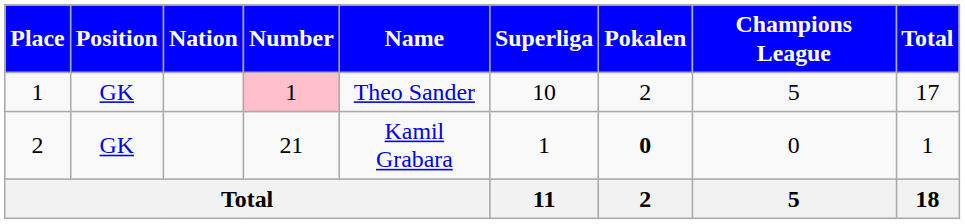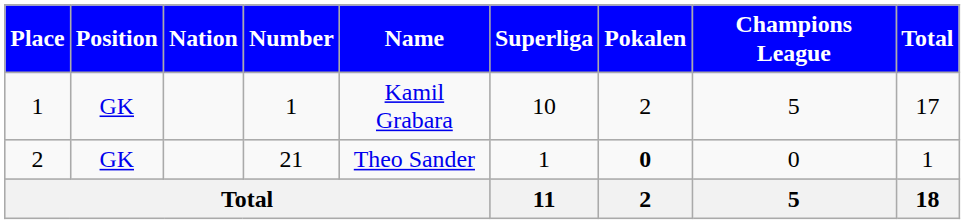(291, 91) pink background -> (291, 106) no background
(414, 91) Theo Sander -> (414, 106) Kamil Grabara
(414, 145) Kamil Grabara -> (414, 159) Theo Sander
